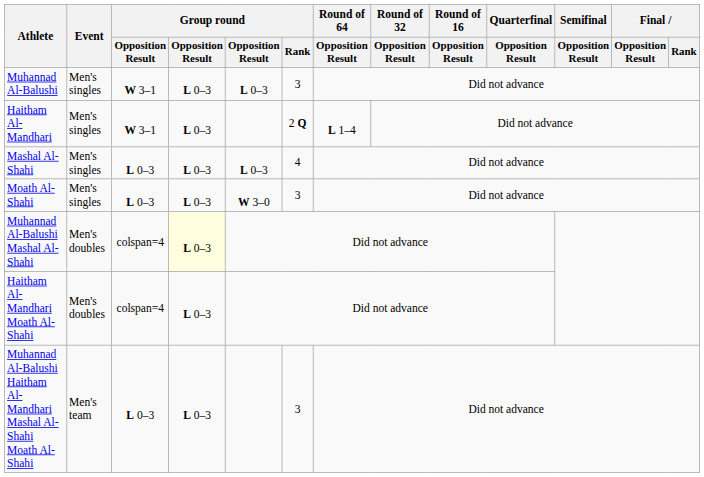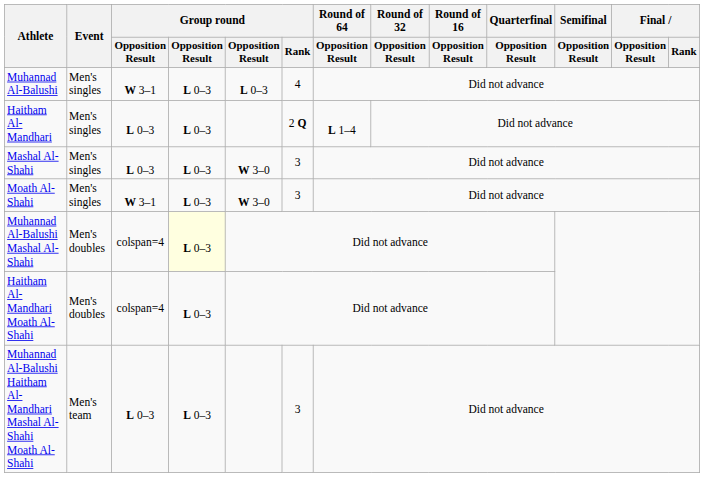(298, 84) 3 -> (298, 84) 4
(140, 130) W 3–1 -> (140, 130) L 0–3
(254, 170) L 0–3 -> (254, 170) W 3–0
(298, 163) 4 -> (298, 163) 3
(140, 202) L 0–3 -> (140, 202) W 3–1
